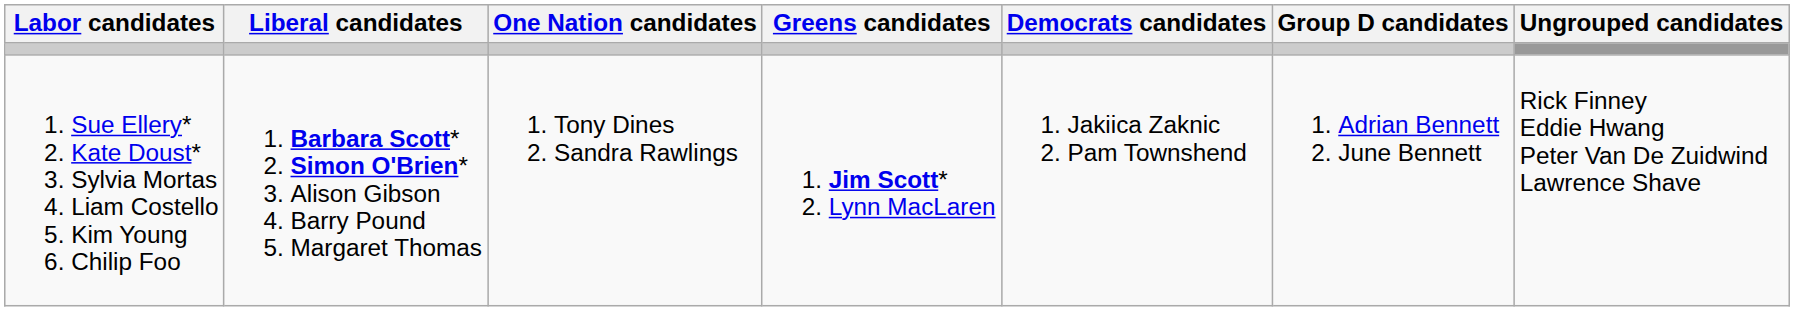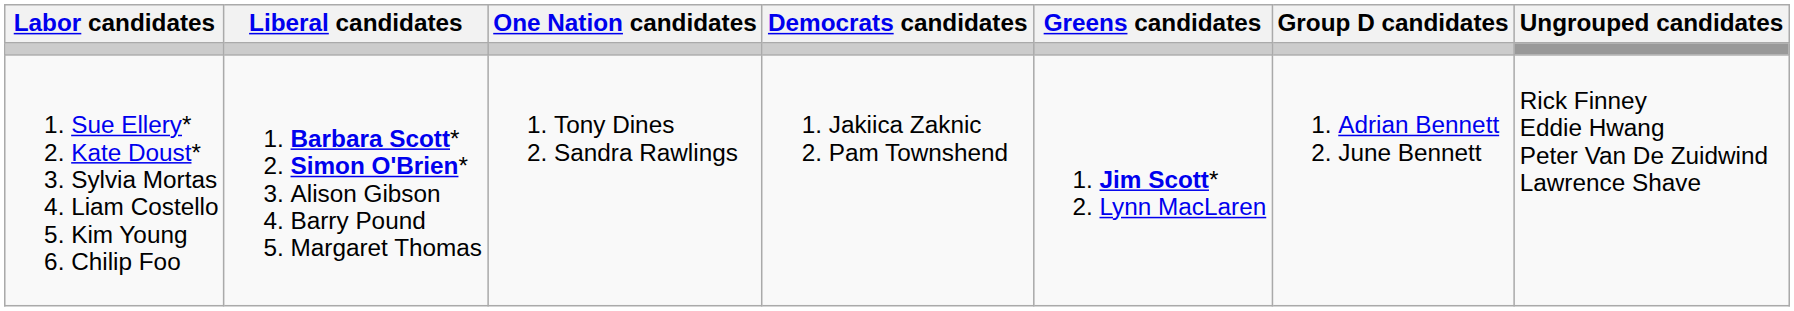columns swapped: (882, 23) <-> (1136, 23)
